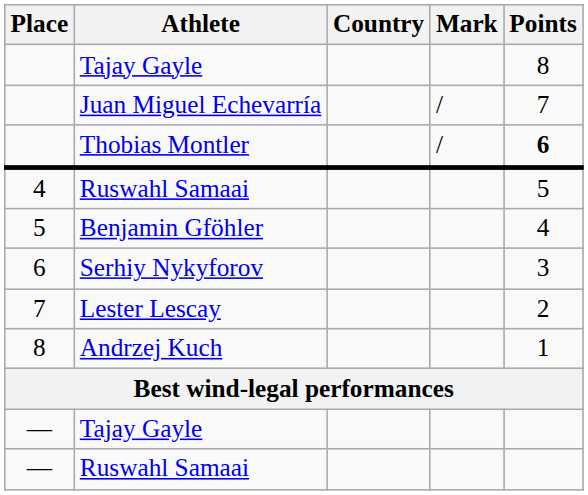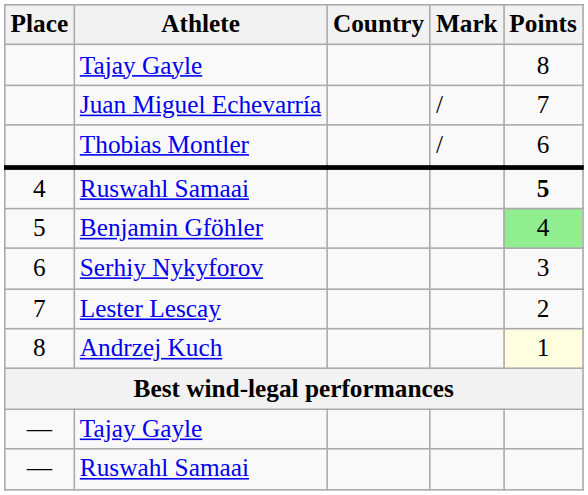(543, 144) bold -> (543, 144) normal
(543, 188) normal -> (543, 188) bold
(543, 228) no background -> (543, 228) lightgreen background
(543, 348) no background -> (543, 348) lightyellow background
